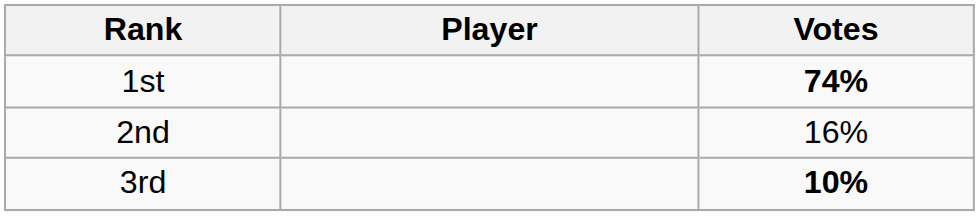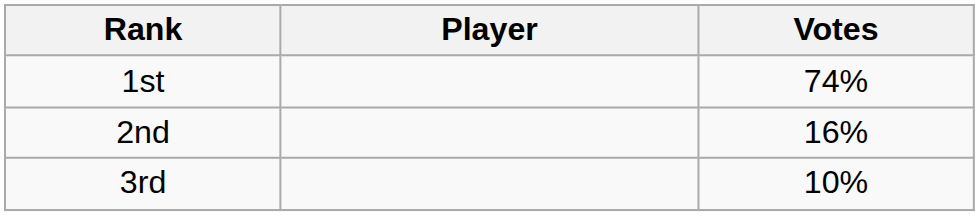(836, 81) bold -> (836, 81) normal
(836, 183) bold -> (836, 183) normal
